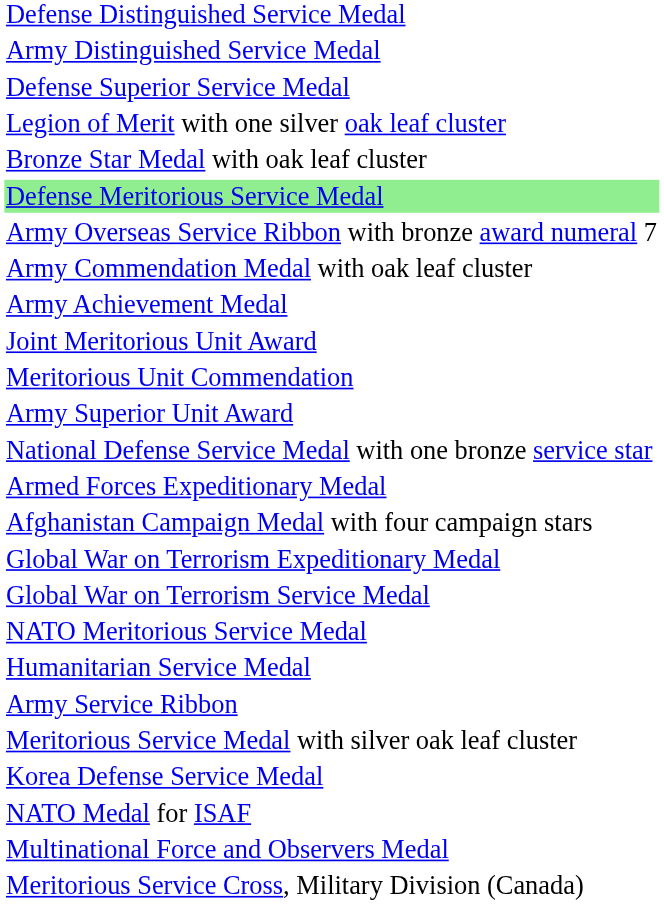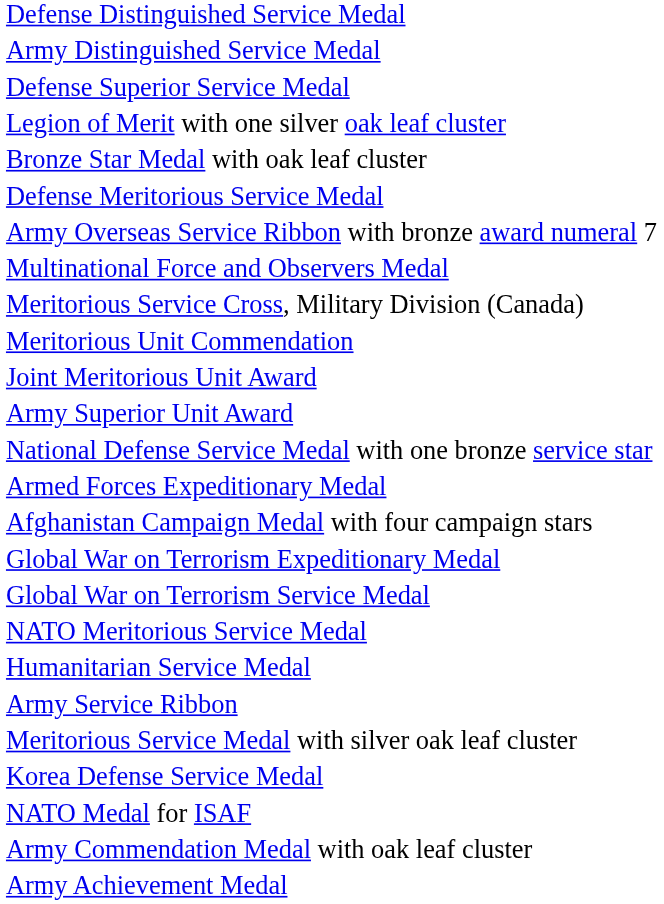(195, 195) lightgreen background -> (195, 195) no background
(269, 268) Army Commendation Medal with oak leaf cluster -> (227, 268) Multinational Force and Observers Medal
(147, 304) Army Achievement Medal -> (295, 304) Meritorious Service Cross, Military Division (Canada)
(161, 341) Joint Meritorious Unit Award -> (180, 341) Meritorious Unit Commendation
(180, 377) Meritorious Unit Commendation -> (161, 377) Joint Meritorious Unit Award
(227, 849) Multinational Force and Observers Medal -> (269, 849) Army Commendation Medal with oak leaf cluster
(295, 885) Meritorious Service Cross, Military Division (Canada) -> (147, 885) Army Achievement Medal
